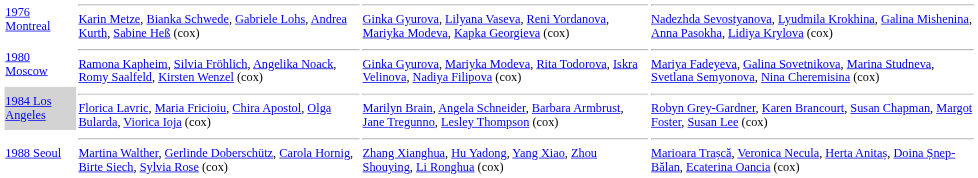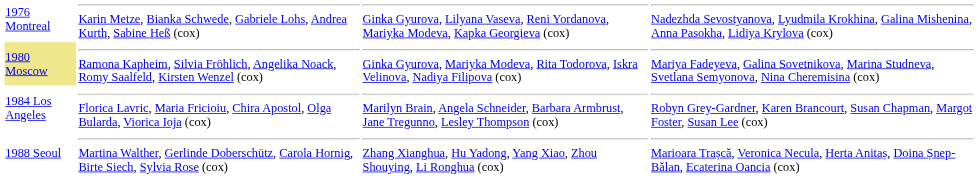(27, 63) no background -> (27, 63) khaki background
(28, 108) lightgrey background -> (28, 108) no background
